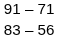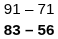(29, 30) normal -> (29, 30) bold
